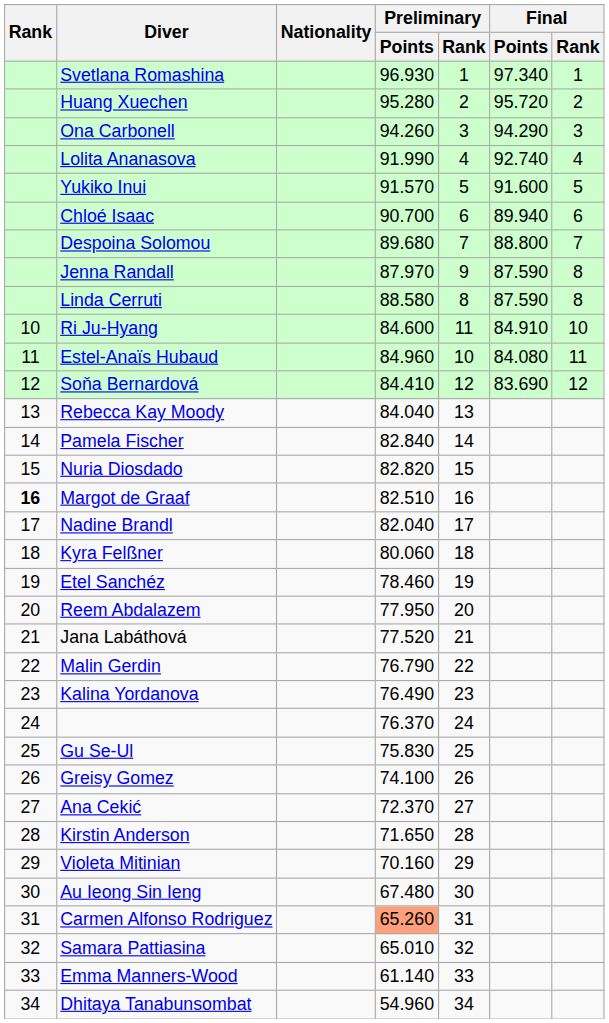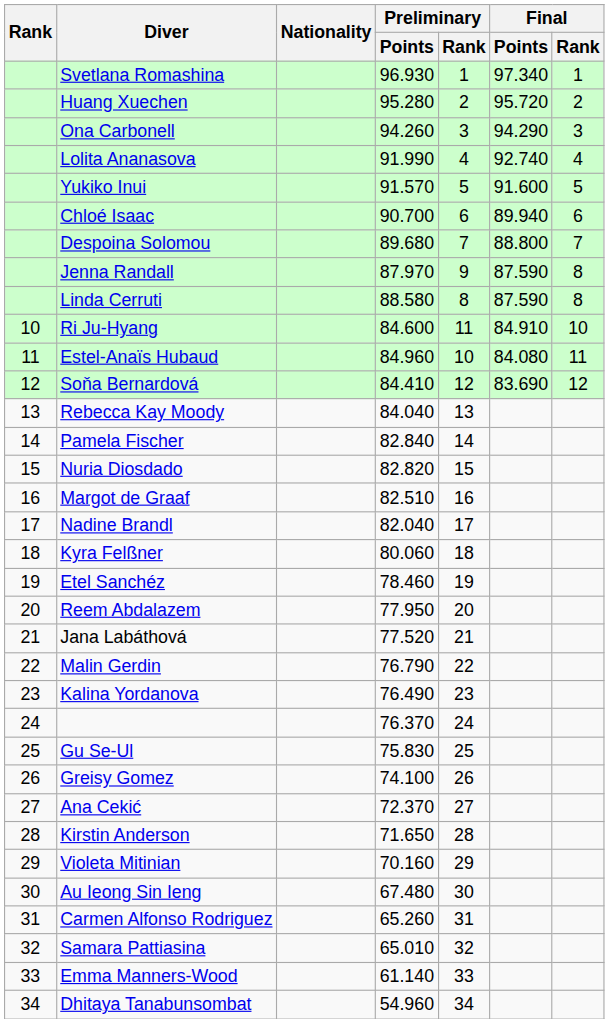(30, 497) bold -> (30, 497) normal
(407, 919) lightsalmon background -> (407, 919) no background
